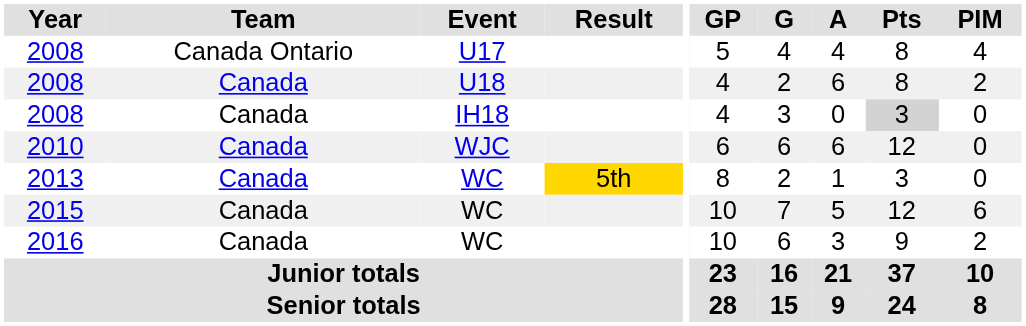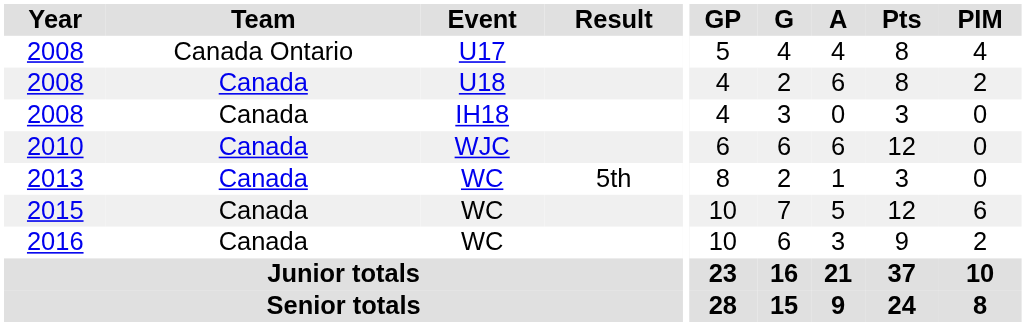(902, 115) lightgrey background -> (902, 115) no background
(614, 178) gold background -> (614, 178) no background
